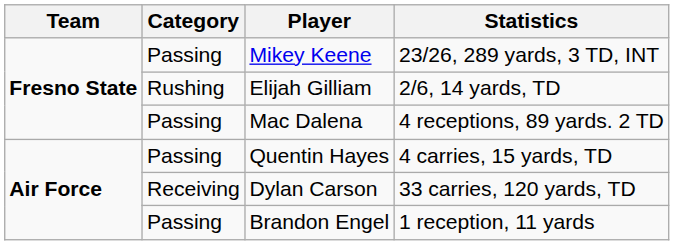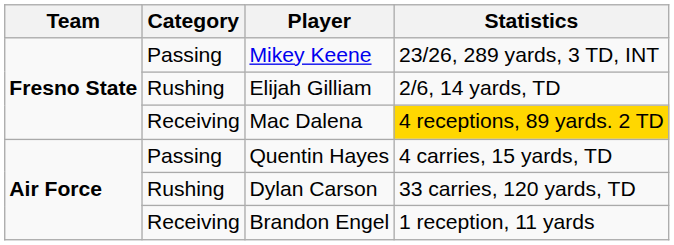(185, 121) Passing -> (193, 121) Receiving
(531, 121) no background -> (531, 121) gold background
(193, 188) Receiving -> (186, 188) Rushing
(185, 222) Passing -> (193, 222) Receiving
